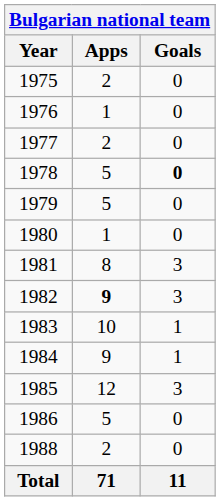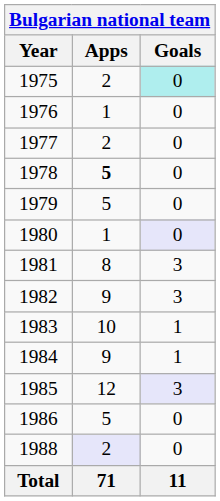(178, 81) no background -> (178, 81) paleturquoise background
(106, 173) normal -> (106, 173) bold
(178, 173) bold -> (178, 173) normal
(178, 234) no background -> (178, 234) lavender background
(106, 296) bold -> (106, 296) normal
(178, 388) no background -> (178, 388) lavender background
(106, 449) no background -> (106, 449) lavender background
